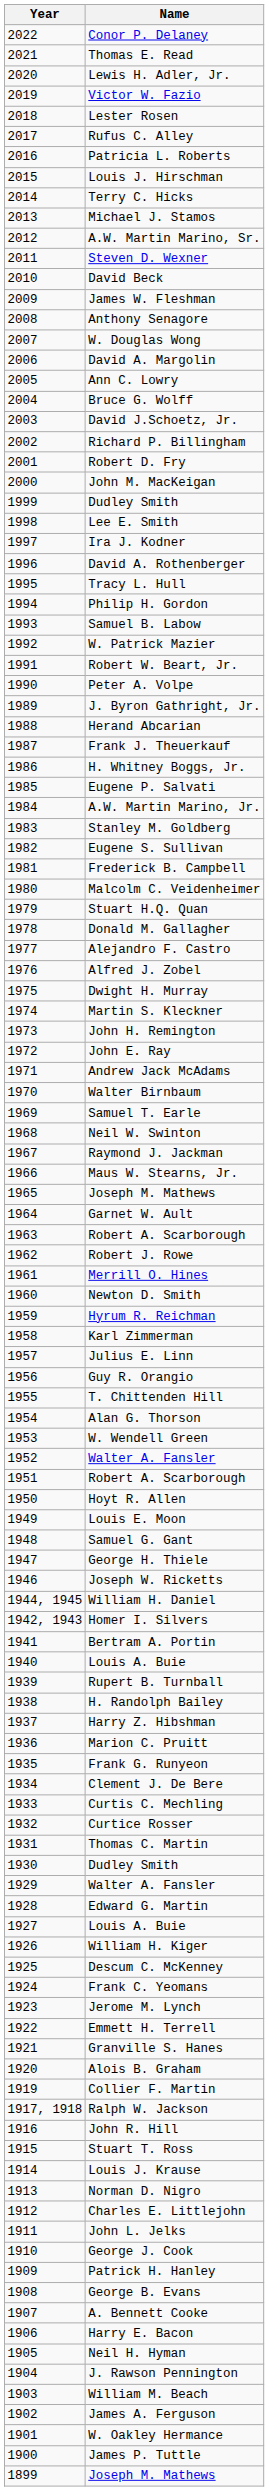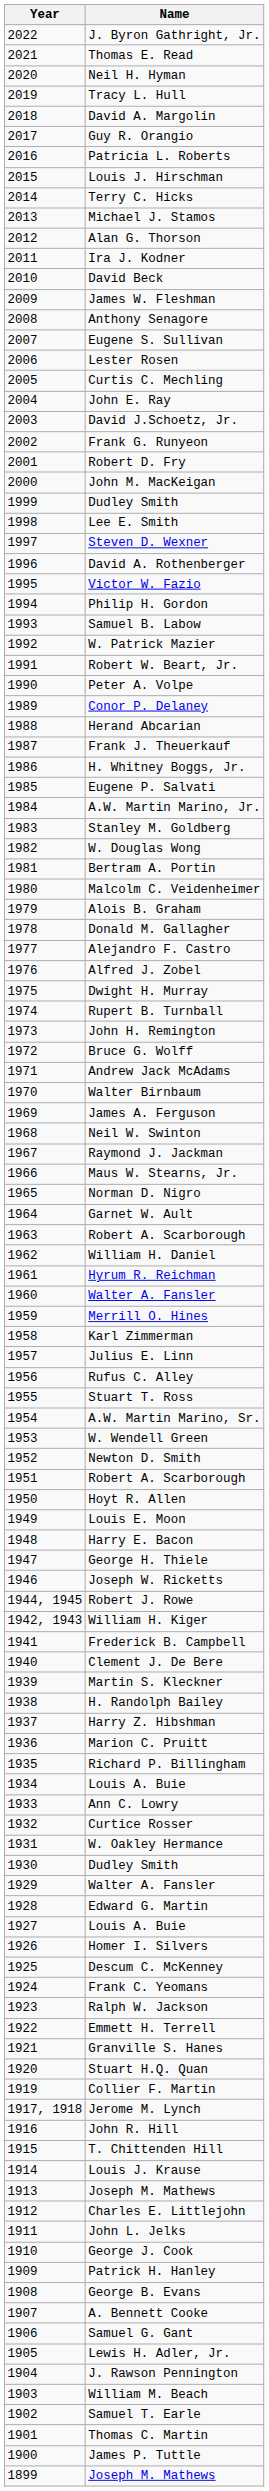(148, 35) Conor P. Delaney -> (174, 35) J. Byron Gathright, Jr.
(159, 76) Lewis H. Adler, Jr. -> (137, 76) Neil H. Hyman
(144, 96) Victor W. Fazio -> (137, 96) Tracy L. Hull
(133, 116) Lester Rosen -> (152, 116) David A. Margolin
(141, 137) Rufus C. Alley -> (141, 137) Guy R. Orangio
(174, 238) A.W. Martin Marino, Sr. -> (144, 238) Alan G. Thorson
(148, 259) Steven D. Wexner -> (137, 259) Ira J. Kodner
(144, 340) W. Douglas Wong -> (156, 340) Eugene S. Sullivan
(152, 360) David A. Margolin -> (133, 360) Lester Rosen
(133, 381) Ann C. Lowry -> (156, 381) Curtis C. Mechling
(141, 401) Bruce G. Wolff -> (129, 401) John E. Ray
(167, 442) Richard P. Billingham -> (148, 442) Frank G. Runyeon
(137, 543) Ira J. Kodner -> (148, 543) Steven D. Wexner
(137, 584) Tracy L. Hull -> (144, 584) Victor W. Fazio
(174, 706) J. Byron Gathright, Jr. -> (148, 706) Conor P. Delaney
(156, 849) Eugene S. Sullivan -> (144, 849) W. Douglas Wong
(167, 869) Frederick B. Campbell -> (152, 869) Bertram A. Portin
(148, 910) Stuart H.Q. Quan -> (144, 910) Alois B. Graham
(156, 1011) Martin S. Kleckner -> (156, 1011) Rupert B. Turnball
(129, 1052) John E. Ray -> (141, 1052) Bruce G. Wolff
(144, 1113) Samuel T. Earle -> (152, 1113) James A. Ferguson
(152, 1194) Joseph M. Mathews -> (144, 1194) Norman D. Nigro
(141, 1255) Robert J. Rowe -> (152, 1255) William H. Daniel
(148, 1276) Merrill O. Hines -> (152, 1276) Hyrum R. Reichman
(144, 1296) Newton D. Smith -> (152, 1296) Walter A. Fansler
(152, 1316) Hyrum R. Reichman -> (148, 1316) Merrill O. Hines
(141, 1377) Guy R. Orangio -> (141, 1377) Rufus C. Alley
(156, 1398) T. Chittenden Hill -> (141, 1398) Stuart T. Ross
(144, 1418) Alan G. Thorson -> (174, 1418) A.W. Martin Marino, Sr.
(152, 1459) Walter A. Fansler -> (144, 1459) Newton D. Smith
(141, 1540) Samuel G. Gant -> (141, 1540) Harry E. Bacon
(152, 1601) William H. Daniel -> (141, 1601) Robert J. Rowe
(148, 1622) Homer I. Silvers -> (148, 1622) William H. Kiger
(152, 1642) Bertram A. Portin -> (167, 1642) Frederick B. Campbell
(137, 1662) Louis A. Buie -> (156, 1662) Clement J. De Bere
(156, 1683) Rupert B. Turnball -> (156, 1683) Martin S. Kleckner
(148, 1764) Frank G. Runyeon -> (167, 1764) Richard P. Billingham
(156, 1784) Clement J. De Bere -> (137, 1784) Louis A. Buie
(156, 1805) Curtis C. Mechling -> (133, 1805) Ann C. Lowry
(148, 1845) Thomas C. Martin -> (156, 1845) W. Oakley Hermance
(148, 1947) William H. Kiger -> (148, 1947) Homer I. Silvers
(144, 2008) Jerome M. Lynch -> (148, 2008) Ralph W. Jackson
(144, 2069) Alois B. Graham -> (148, 2069) Stuart H.Q. Quan
(148, 2110) Ralph W. Jackson -> (144, 2110) Jerome M. Lynch
(141, 2150) Stuart T. Ross -> (156, 2150) T. Chittenden Hill
(144, 2191) Norman D. Nigro -> (152, 2191) Joseph M. Mathews
(141, 2333) Harry E. Bacon -> (141, 2333) Samuel G. Gant
(137, 2354) Neil H. Hyman -> (159, 2354) Lewis H. Adler, Jr.
(152, 2415) James A. Ferguson -> (144, 2415) Samuel T. Earle
(156, 2435) W. Oakley Hermance -> (148, 2435) Thomas C. Martin
